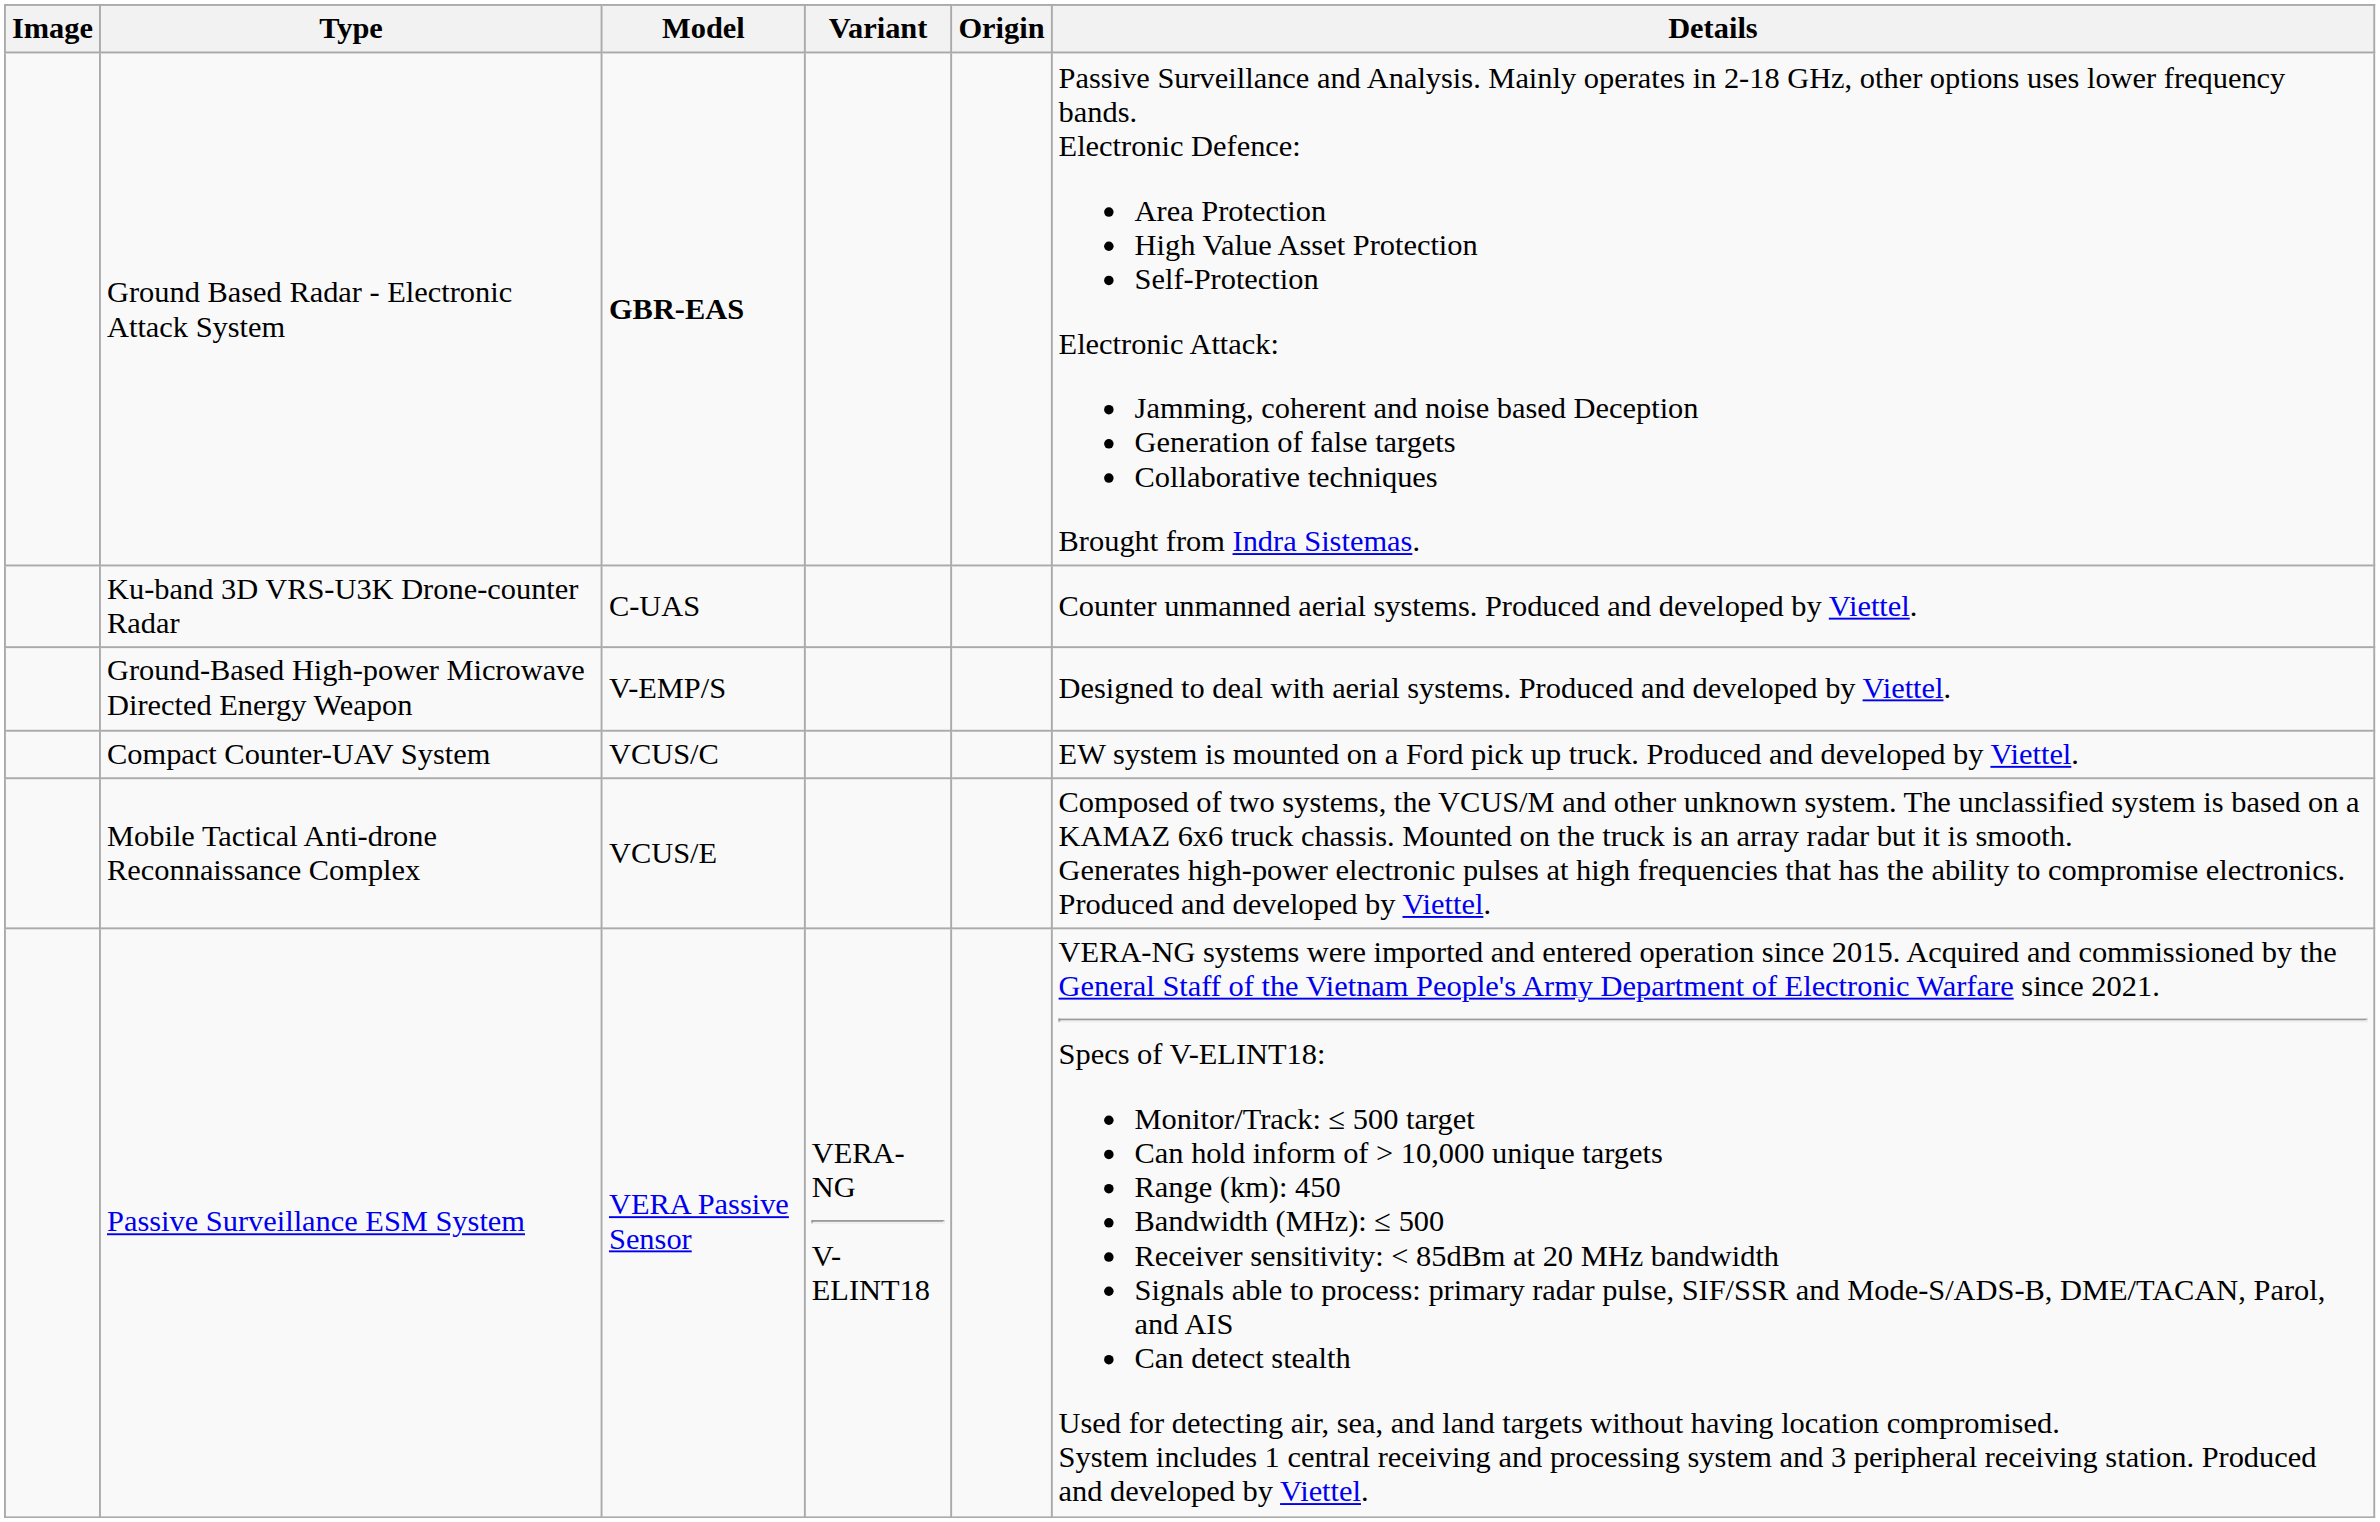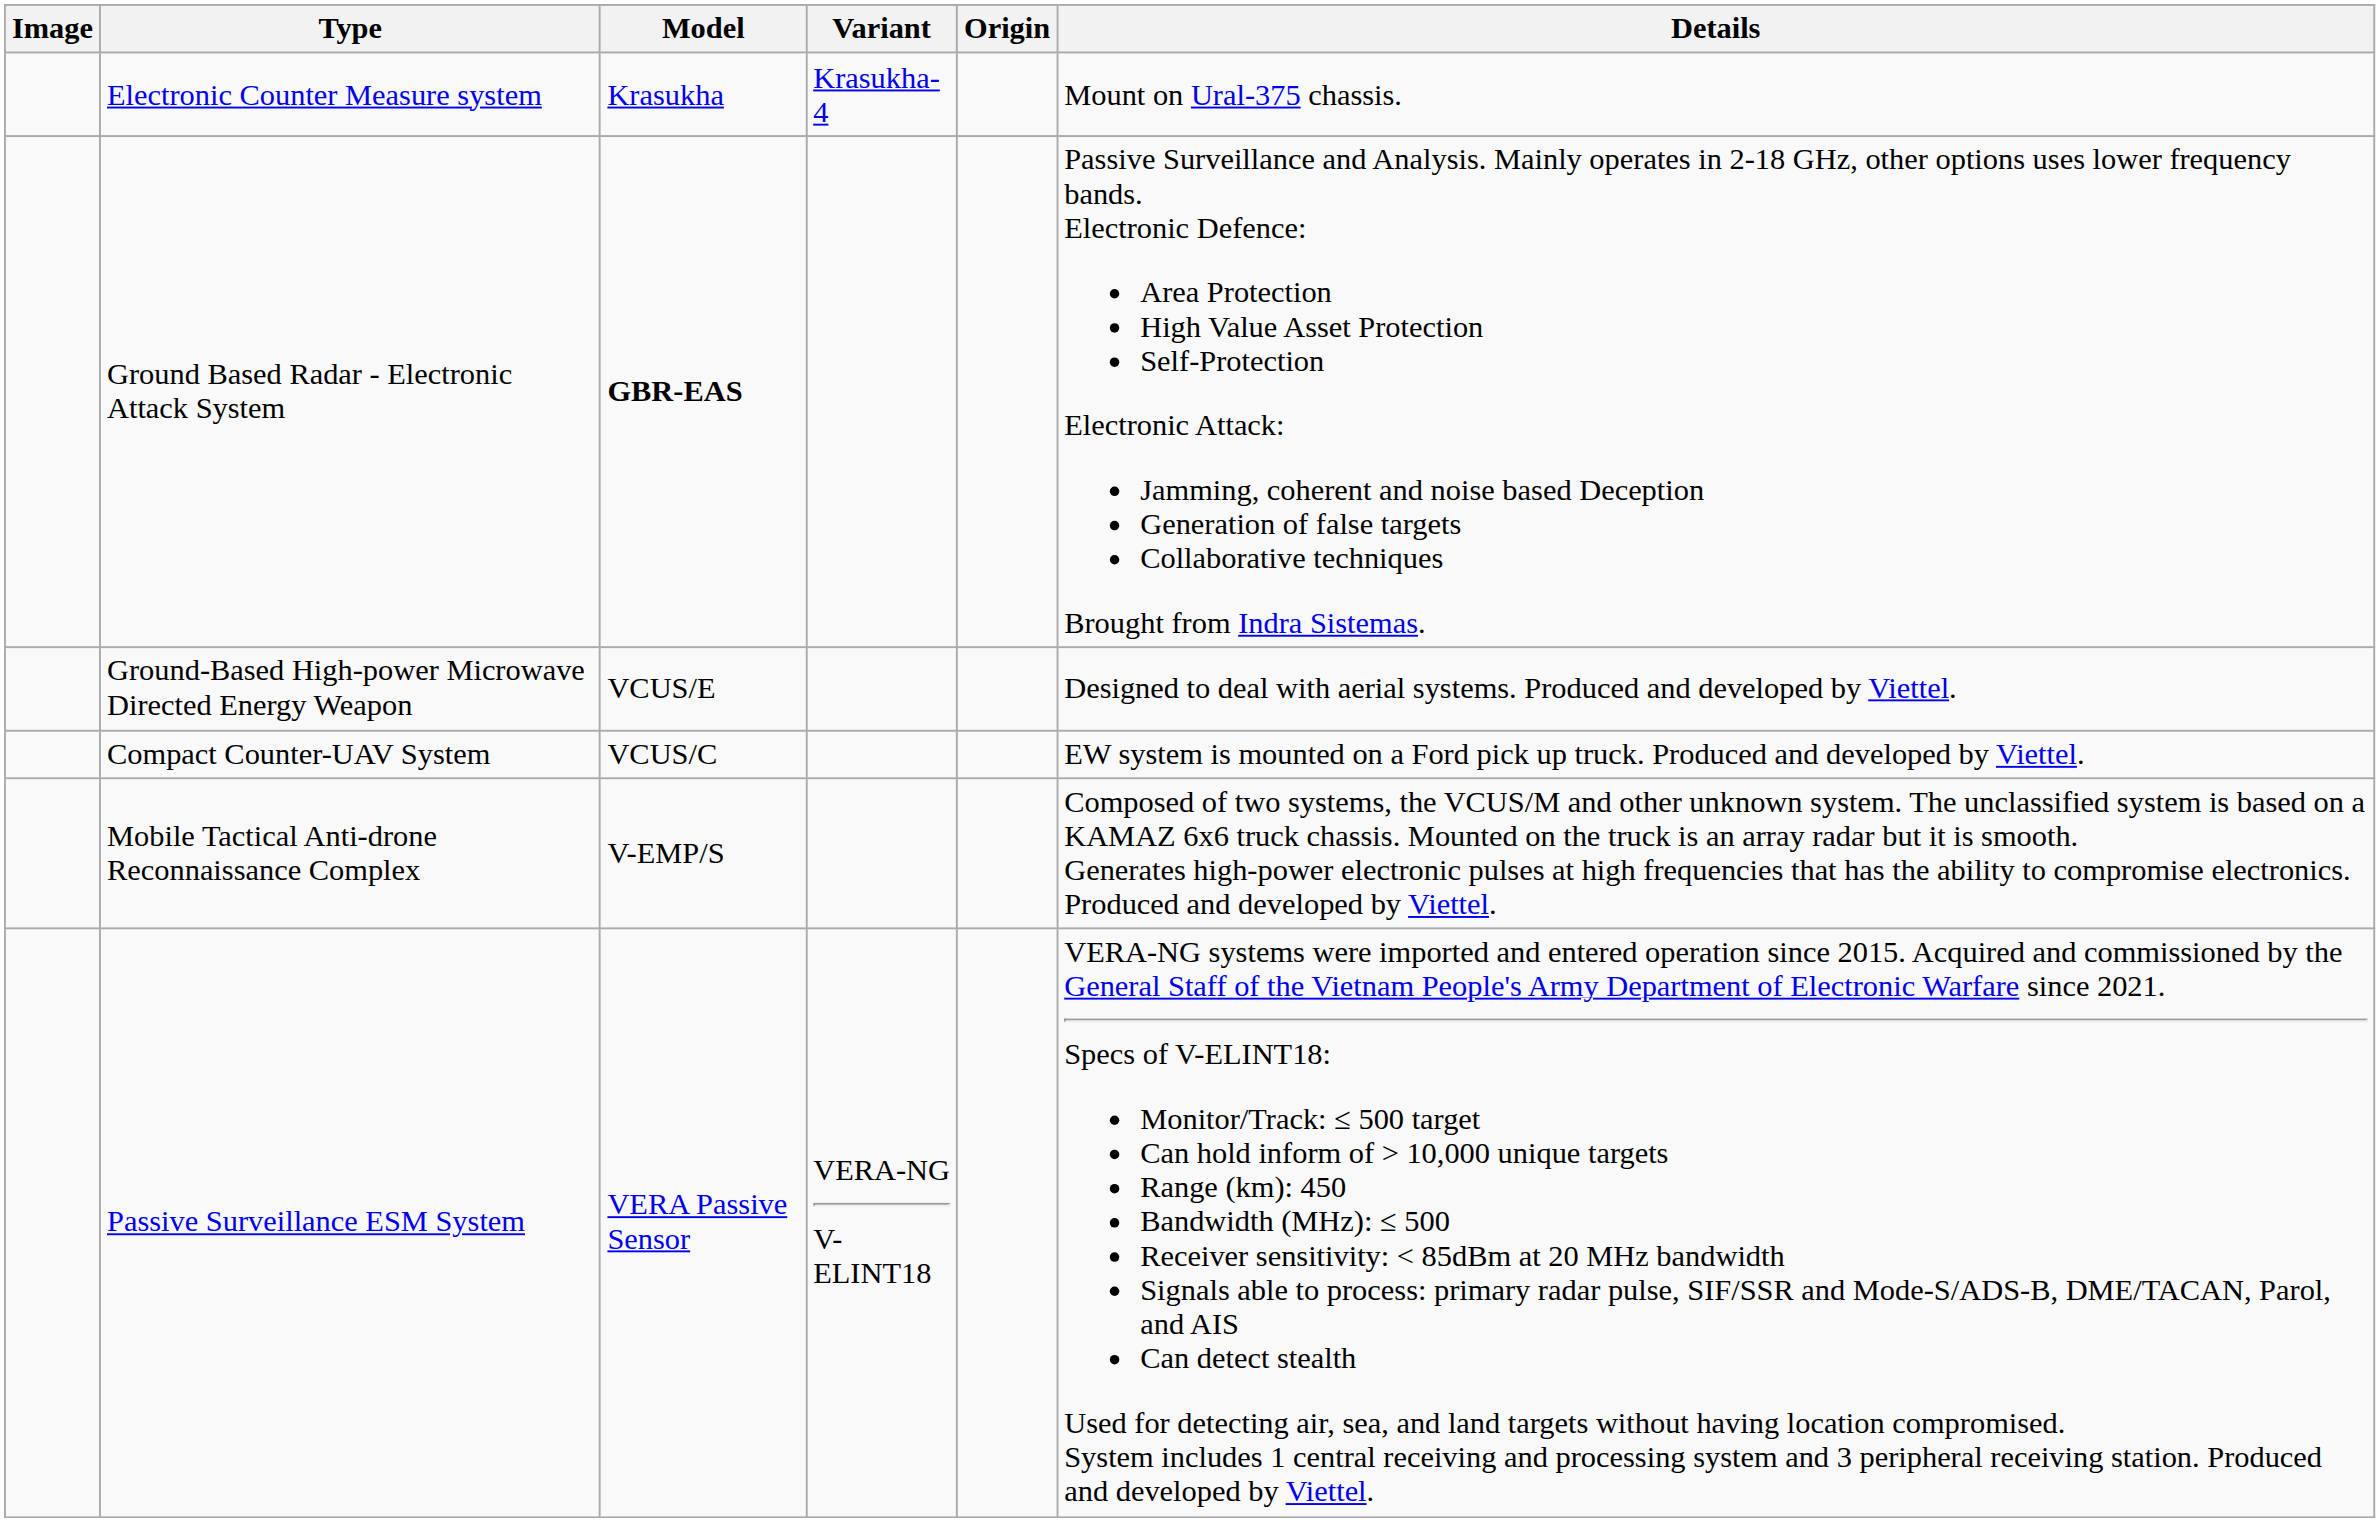+ row: (324, 93)
- row: (343, 605)
(668, 688) V-EMP/S -> (661, 688) VCUS/E
(663, 852) VCUS/E -> (666, 852) V-EMP/S
